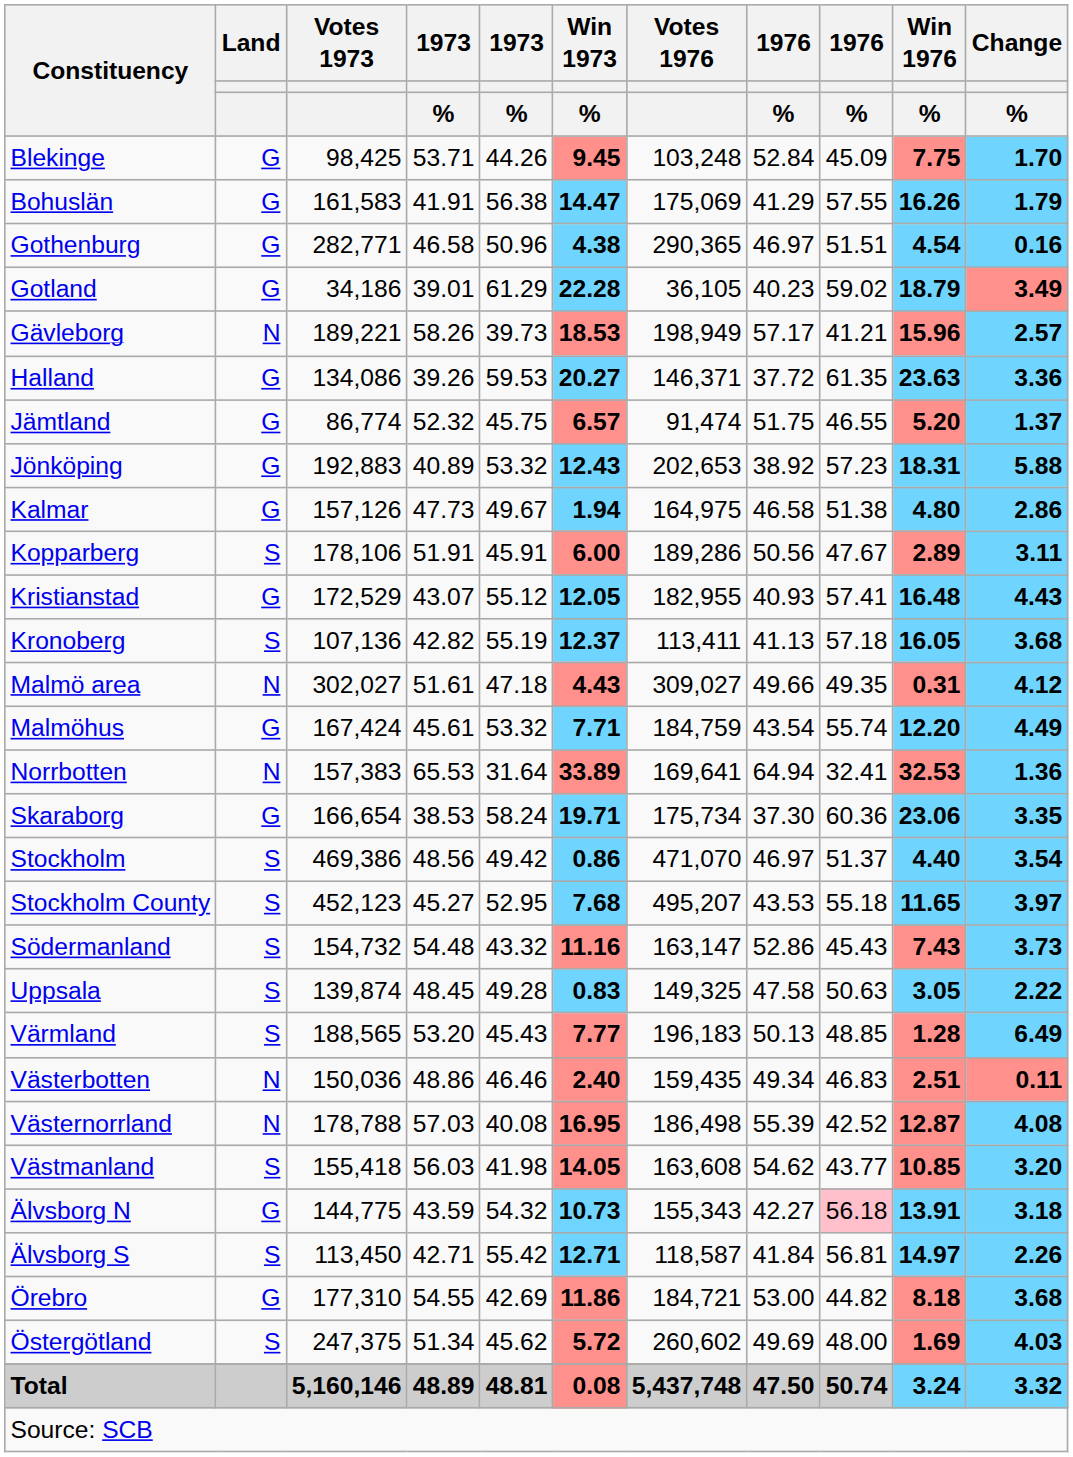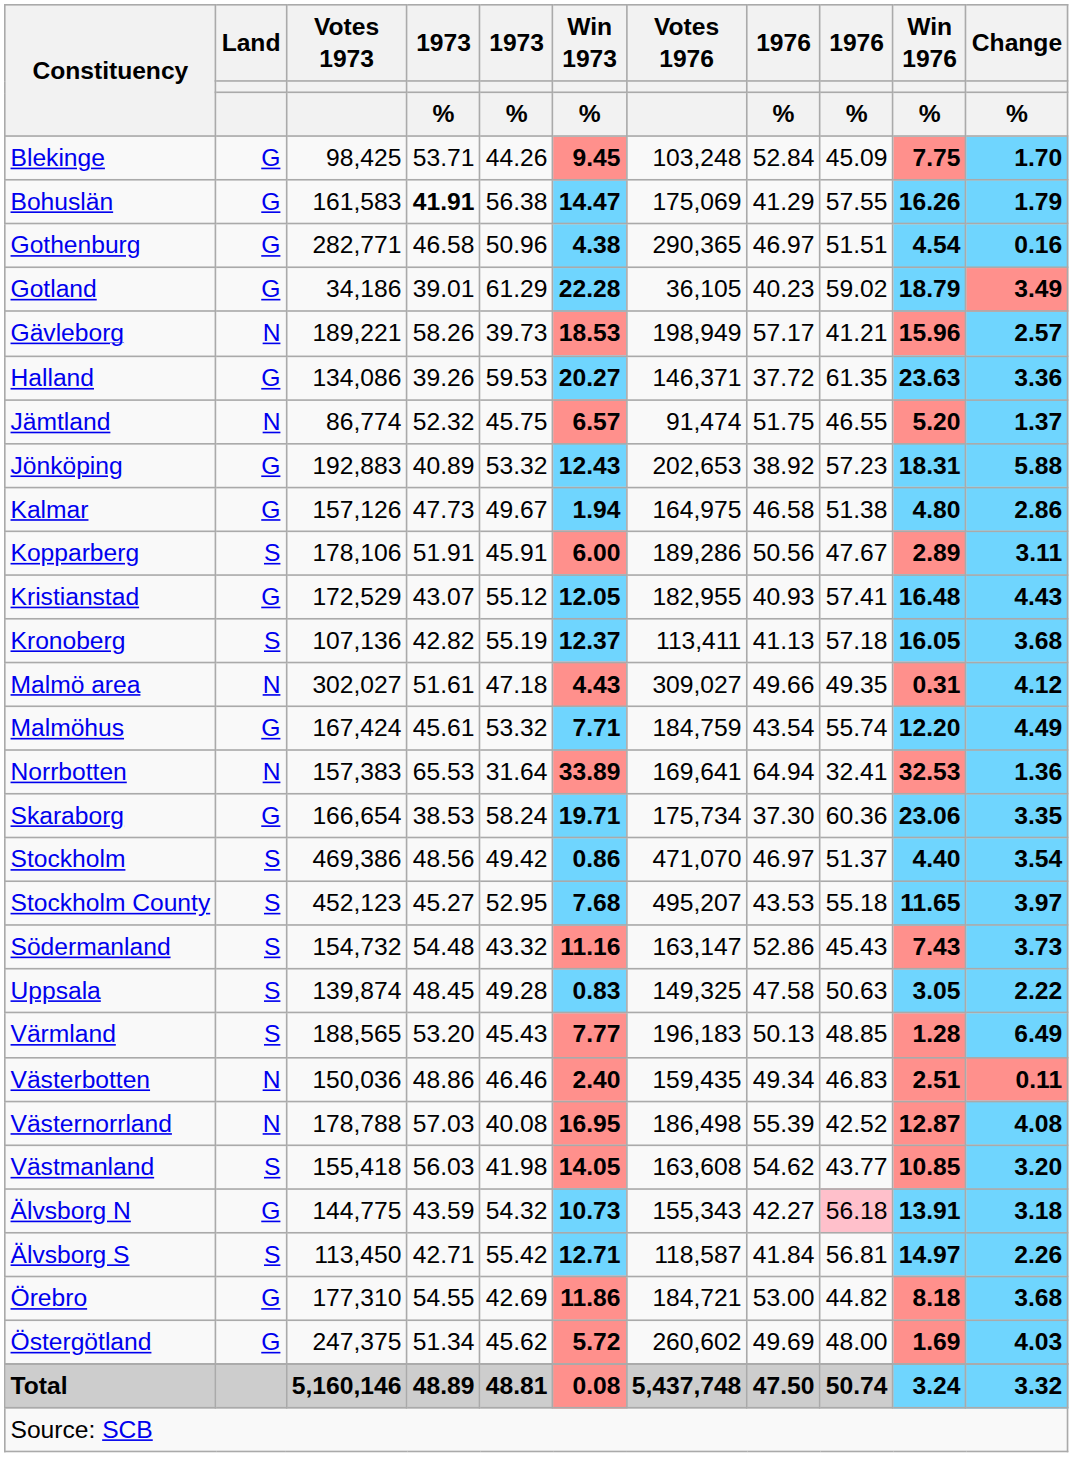(444, 201) normal -> (444, 201) bold
(271, 421) G -> (272, 421) N
(272, 1341) S -> (271, 1341) G
